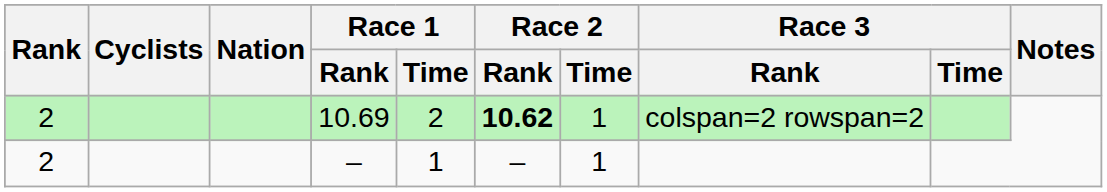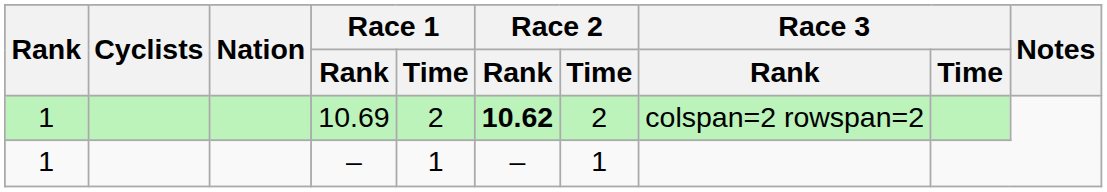(46, 117) 2 -> (46, 117) 1
(599, 117) 1 -> (599, 117) 2
(46, 162) 2 -> (46, 162) 1
